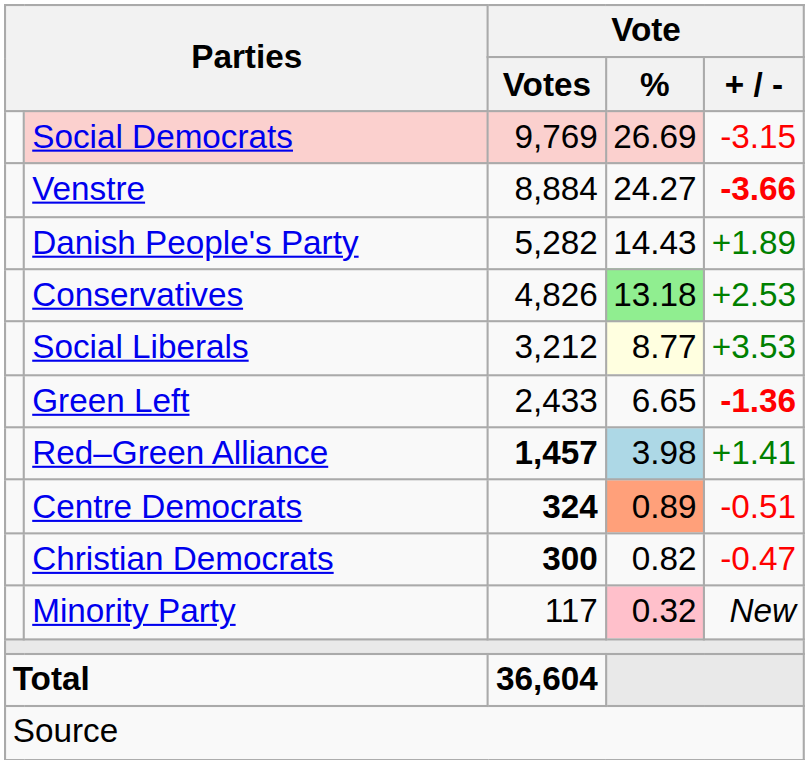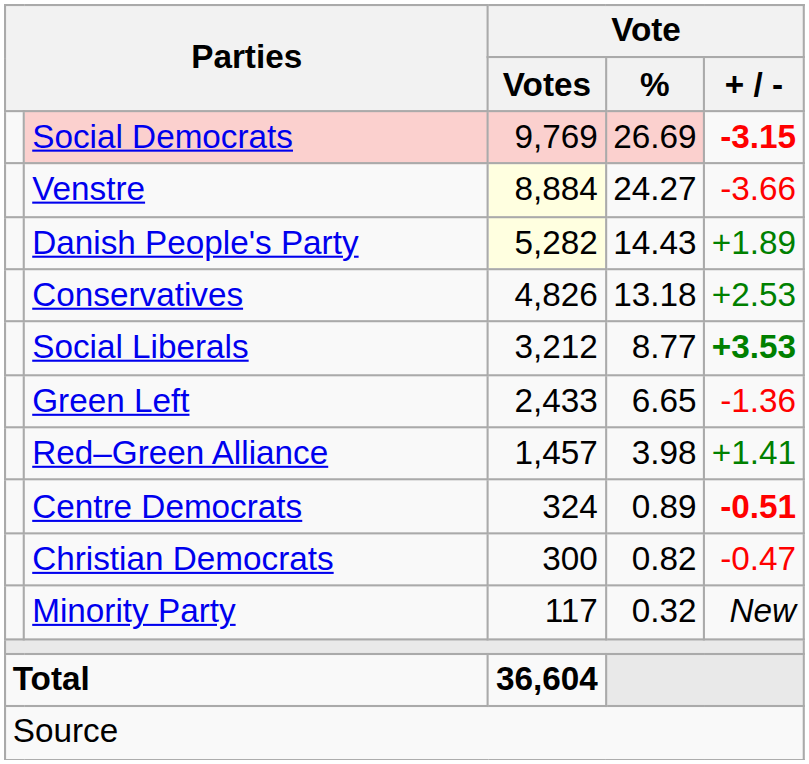(758, 136) normal -> (758, 136) bold
(556, 189) no background -> (556, 189) lightyellow background
(758, 189) bold -> (758, 189) normal
(556, 242) no background -> (556, 242) lightyellow background
(655, 294) lightgreen background -> (655, 294) no background
(664, 347) lightyellow background -> (664, 347) no background
(754, 347) normal -> (754, 347) bold
(758, 400) bold -> (758, 400) normal
(556, 453) bold -> (556, 453) normal
(664, 453) lightblue background -> (664, 453) no background
(570, 505) bold -> (570, 505) normal
(664, 505) lightsalmon background -> (664, 505) no background
(758, 505) normal -> (758, 505) bold
(570, 558) bold -> (570, 558) normal
(664, 611) pink background -> (664, 611) no background
